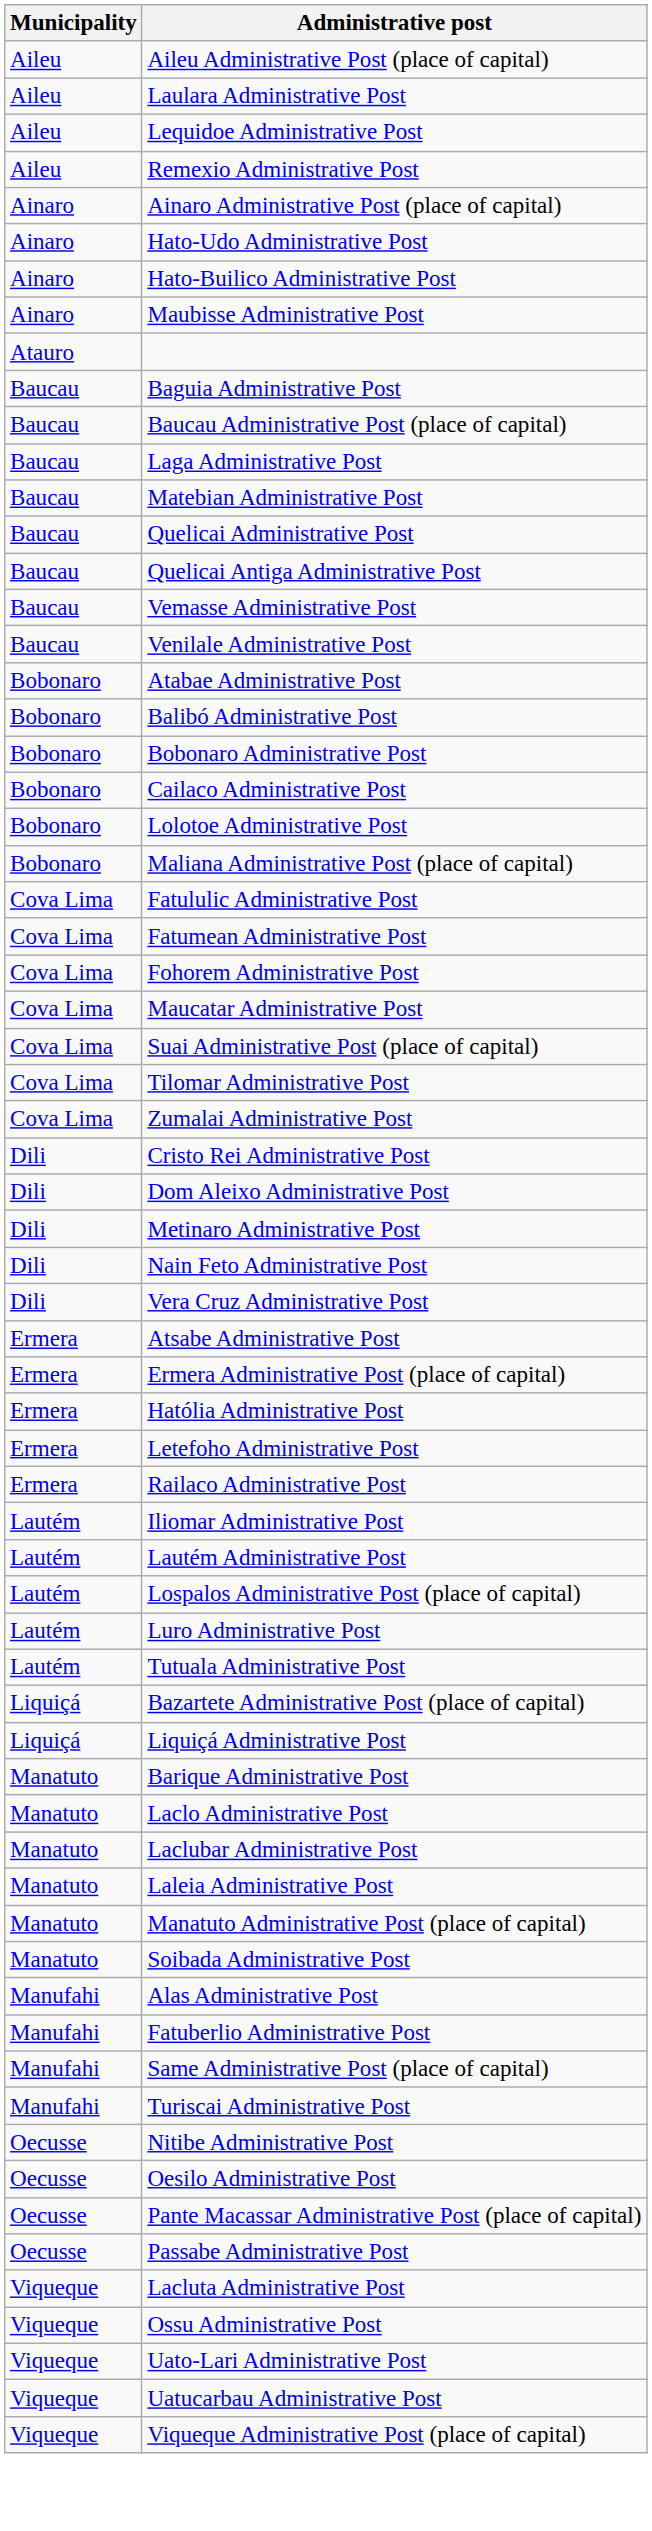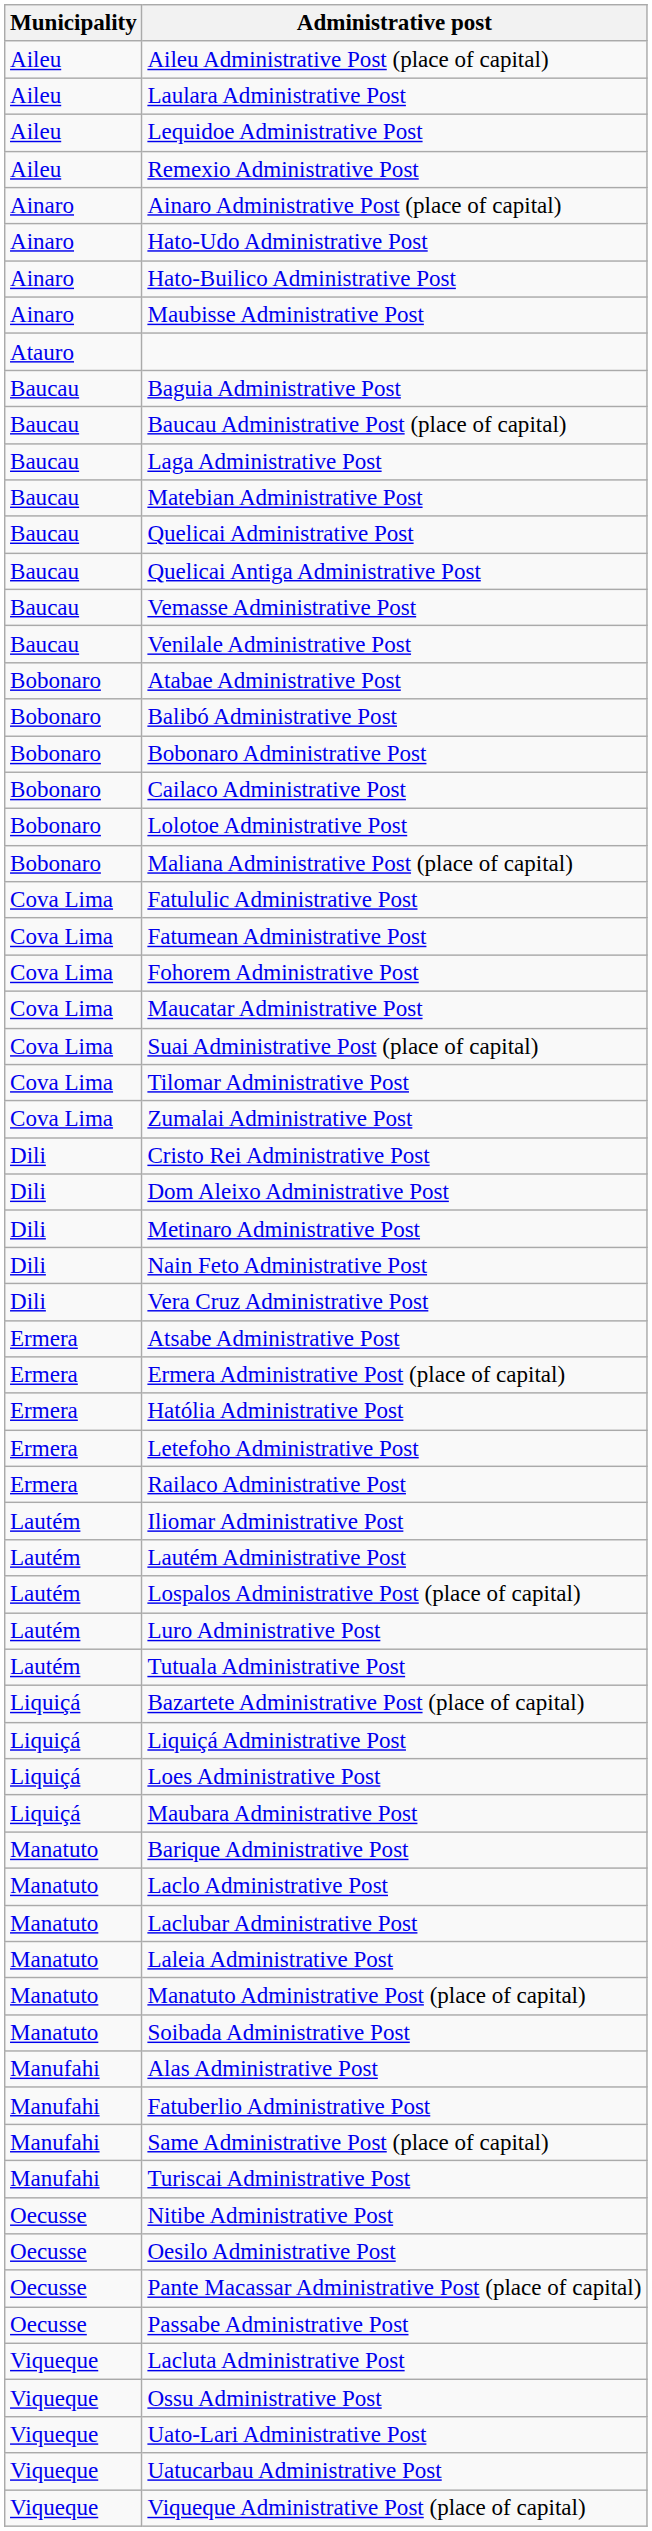+ row: (264, 1776)
+ row: (282, 1813)
